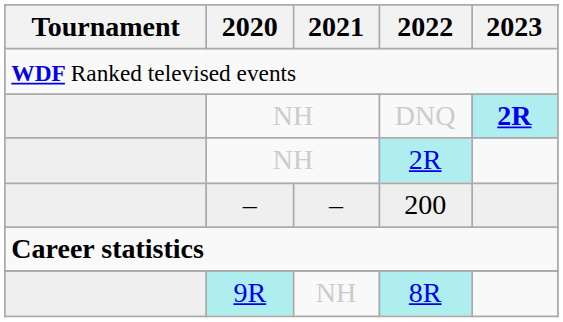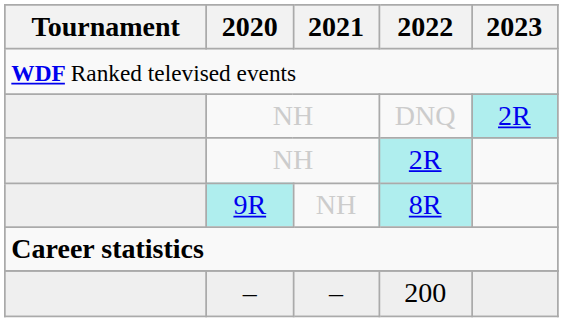(514, 115) bold -> (514, 115) normal
rows swapped: (425, 293) <-> (425, 204)
